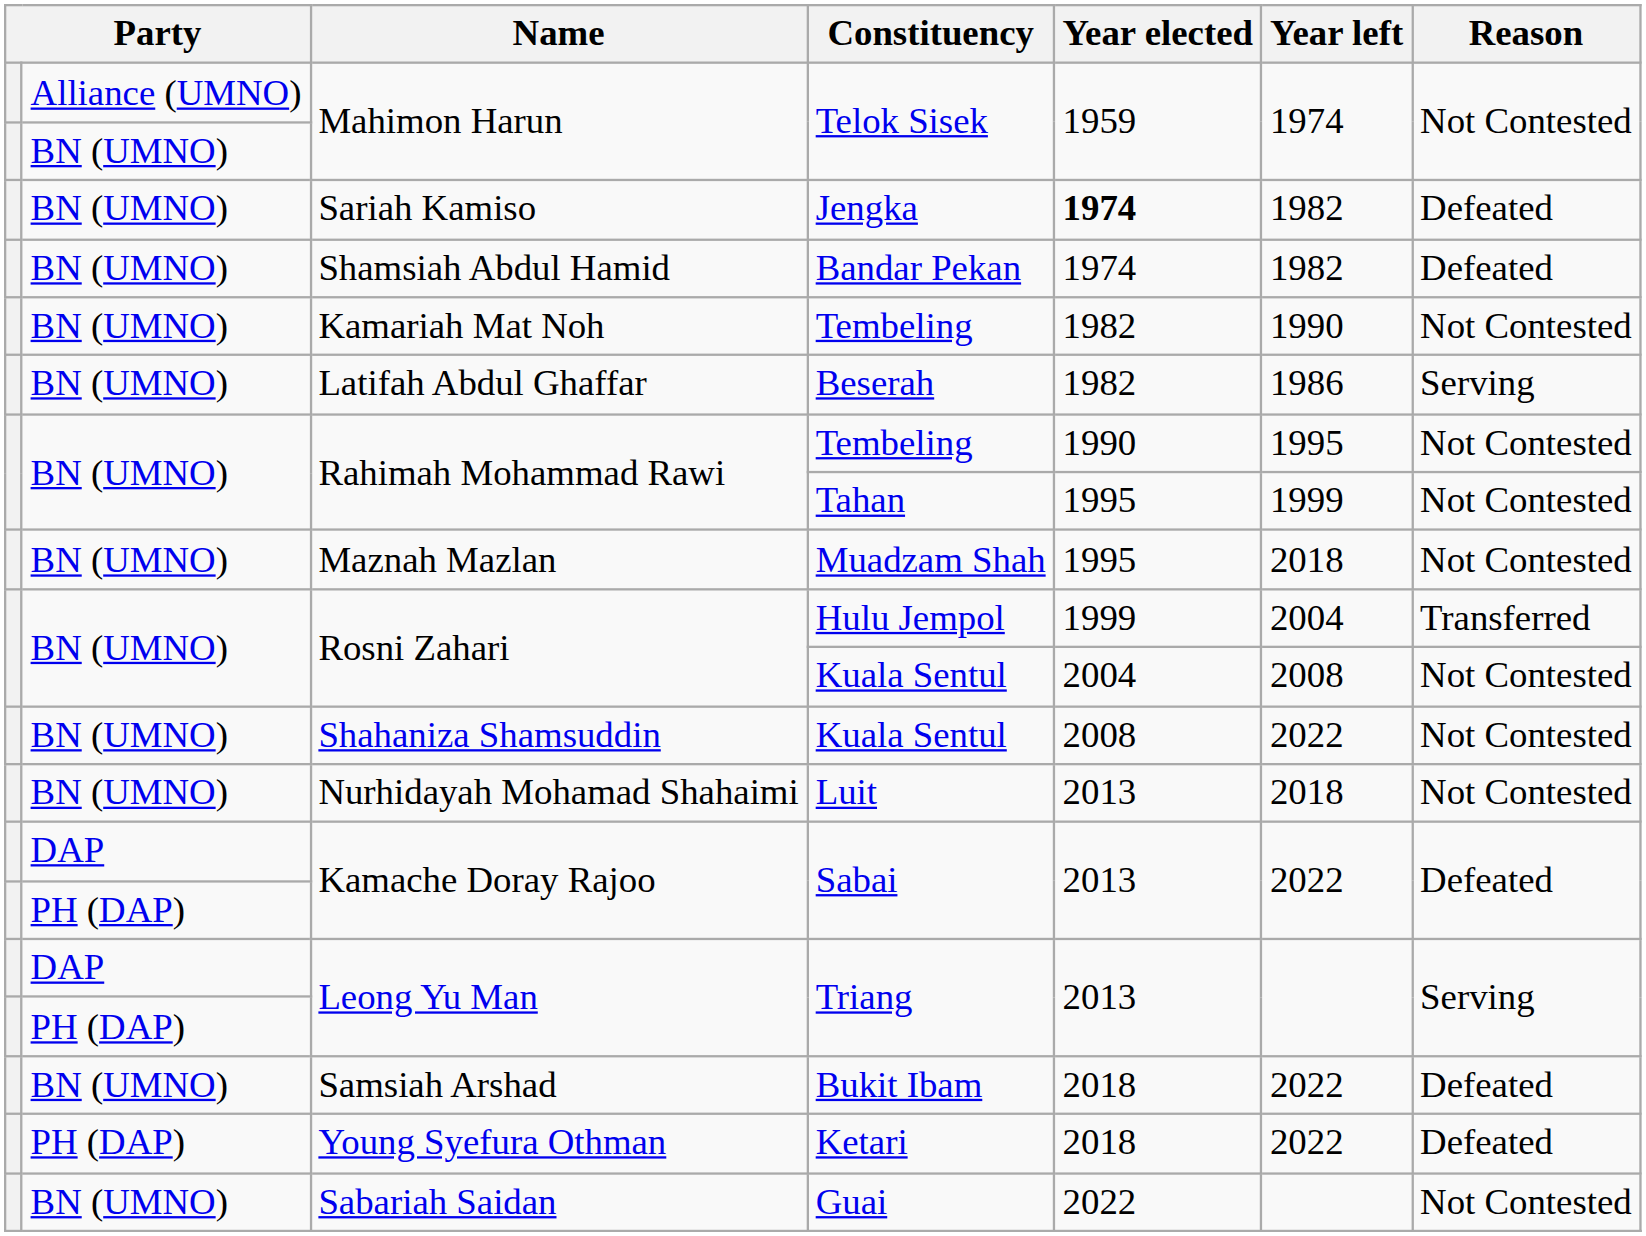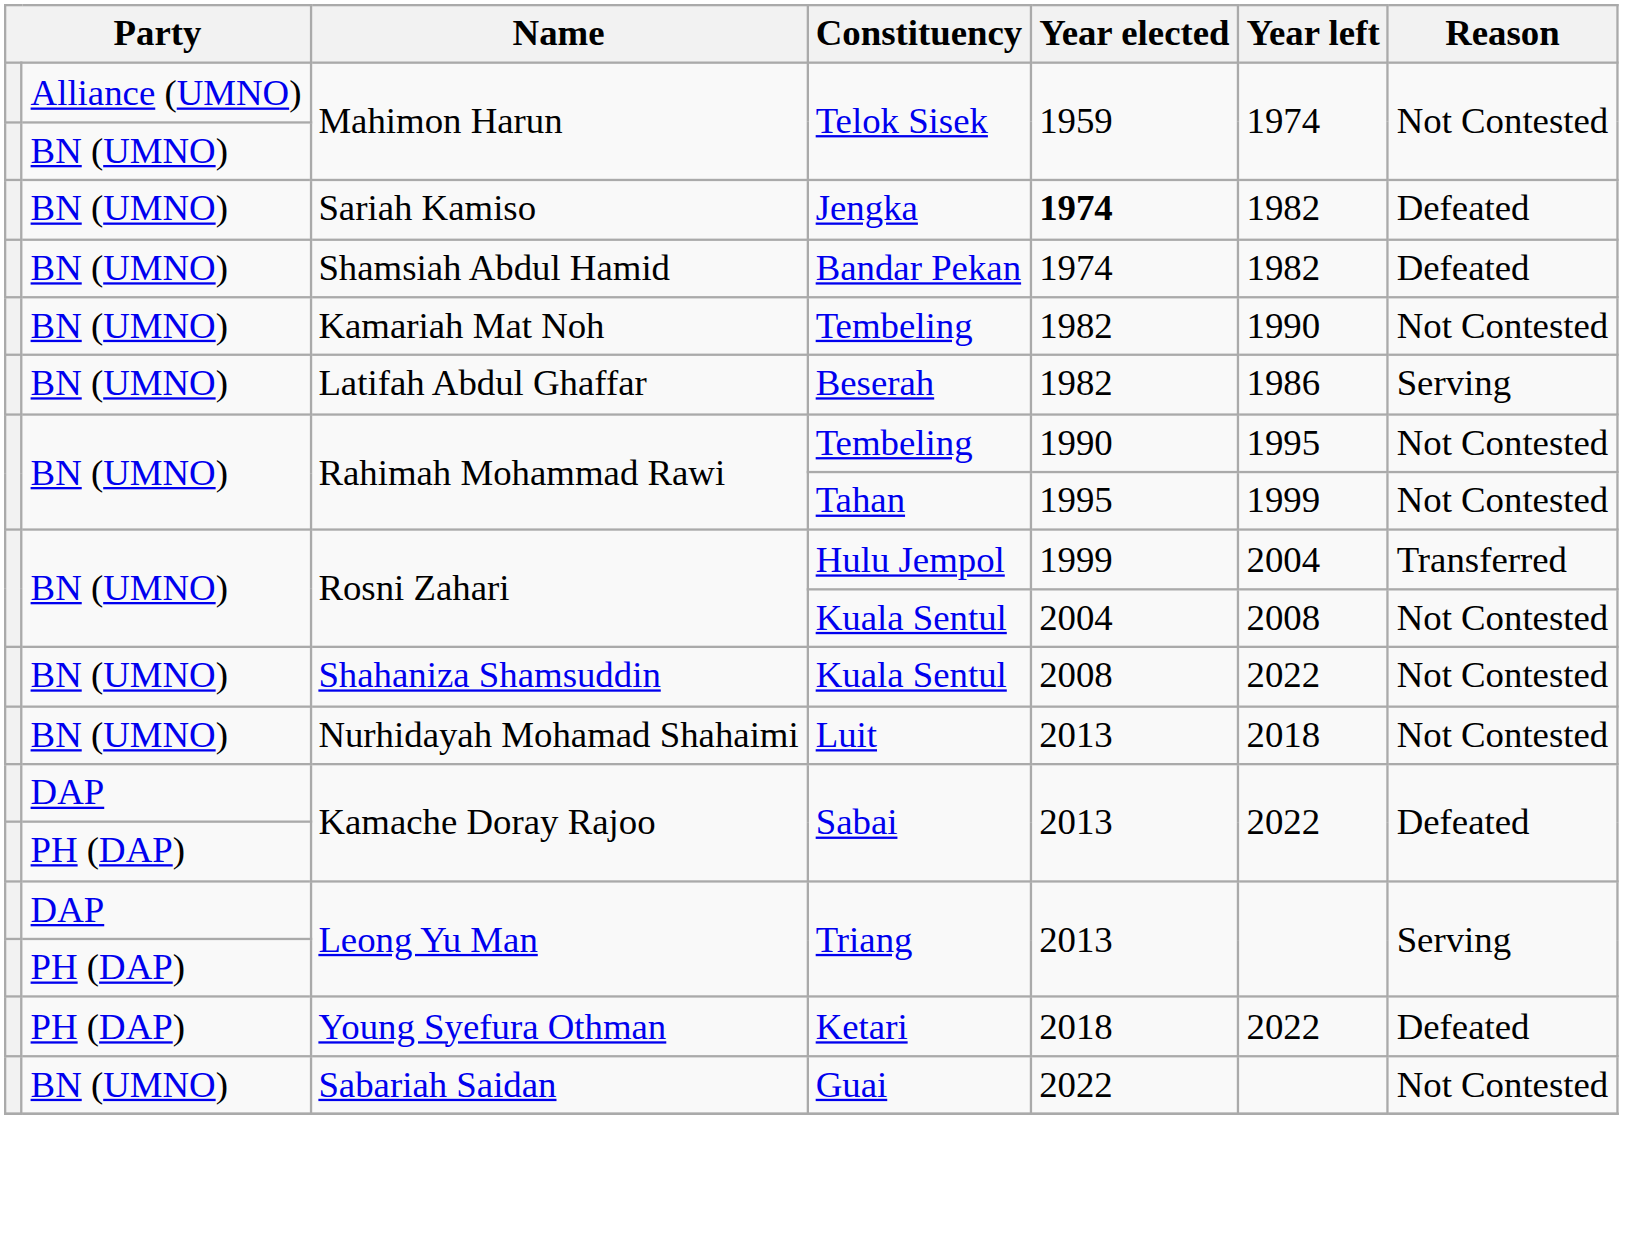- row: (129, 558)
- row: (129, 1084)
